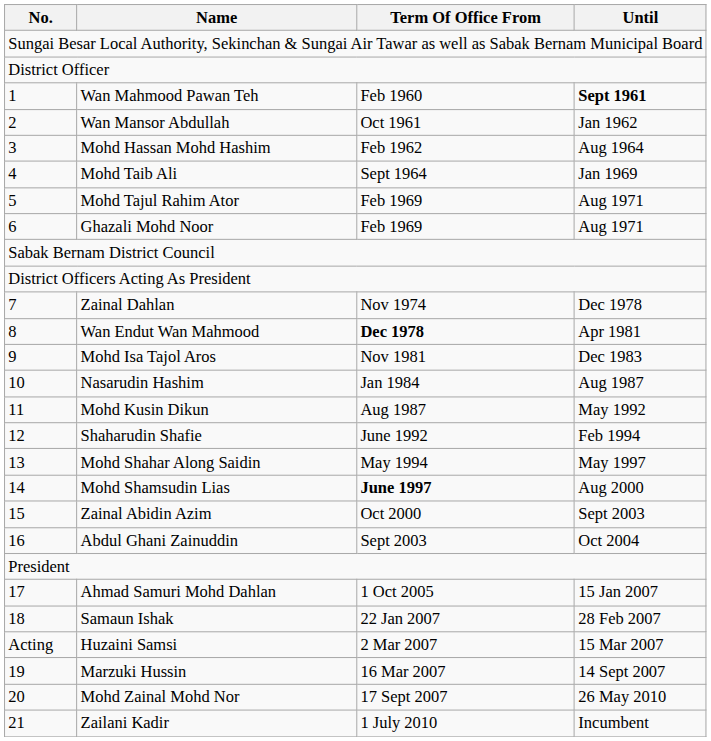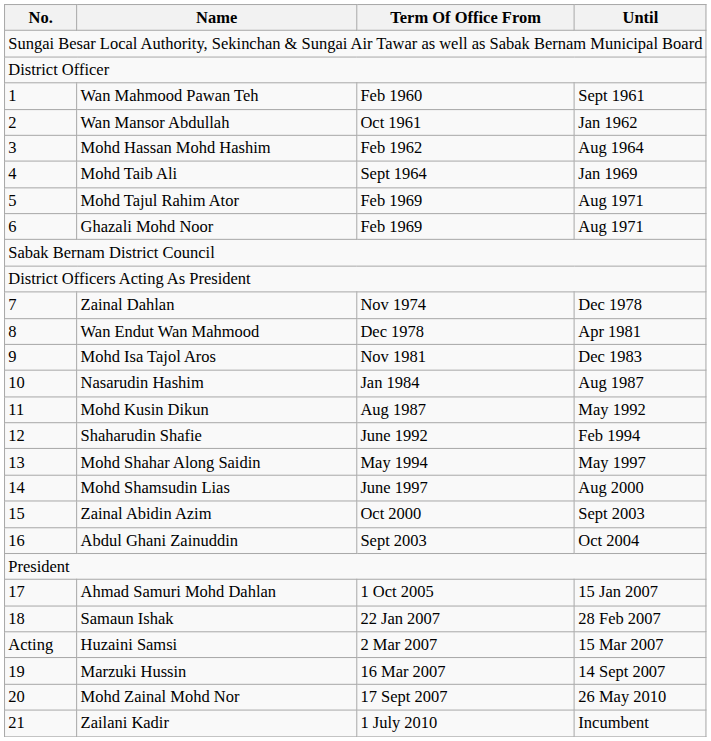(612, 95) bold -> (612, 95) normal
(392, 331) bold -> (392, 331) normal
(396, 488) bold -> (394, 488) normal
